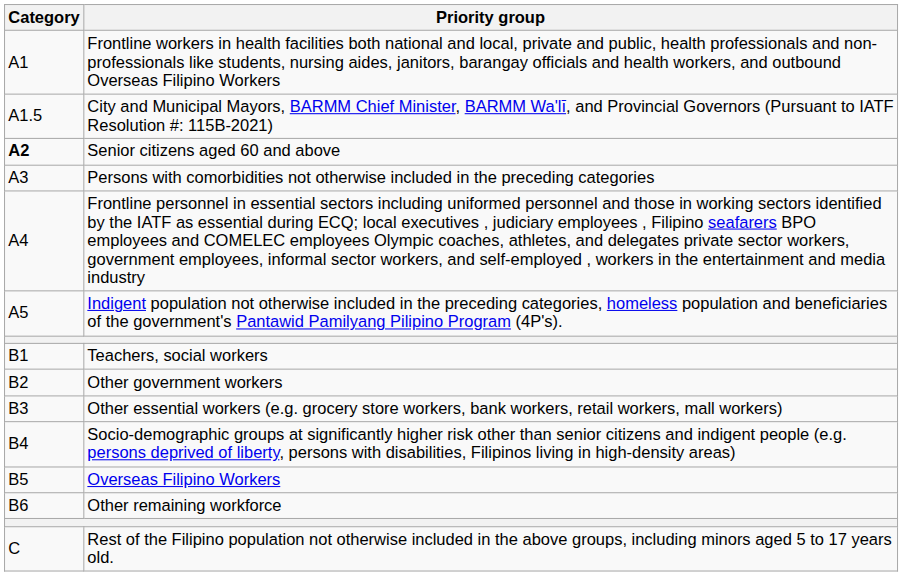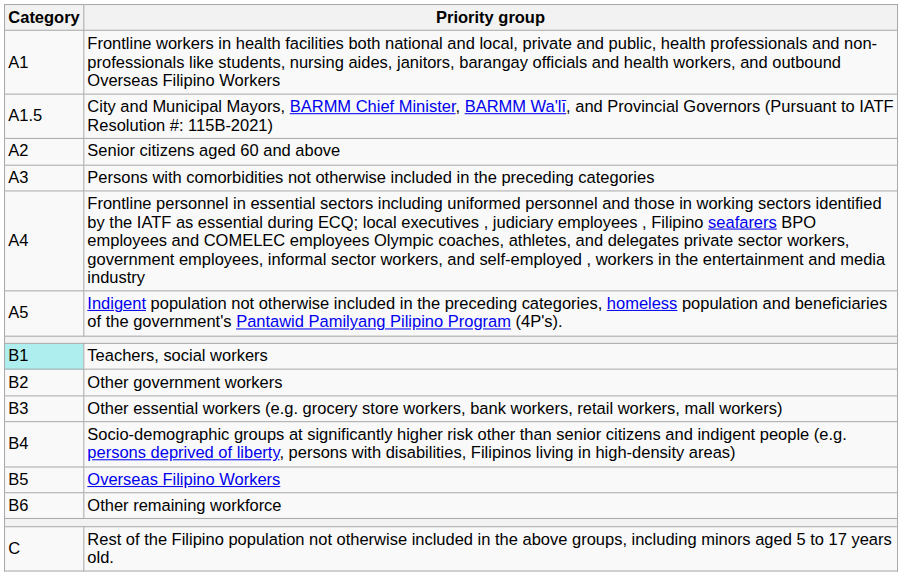(19, 151) bold -> (18, 151) normal
(18, 356) no background -> (18, 356) paleturquoise background
